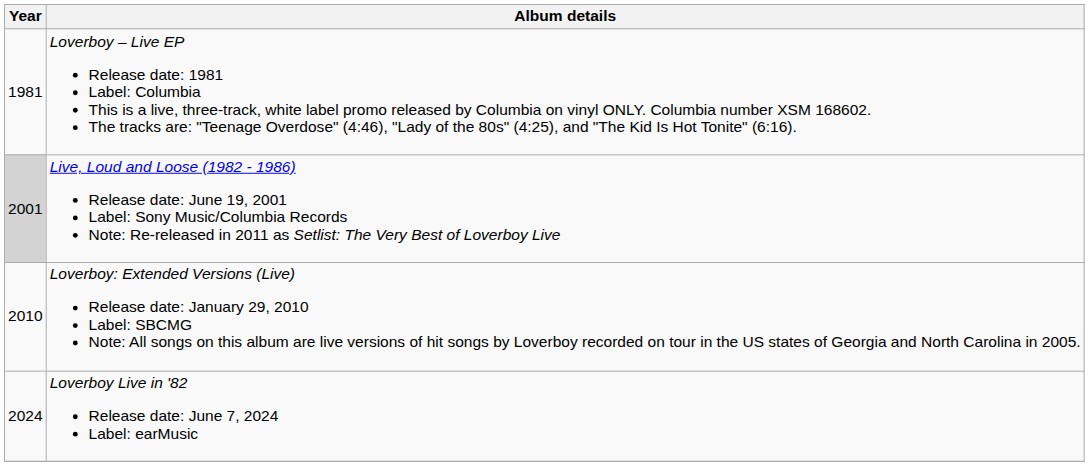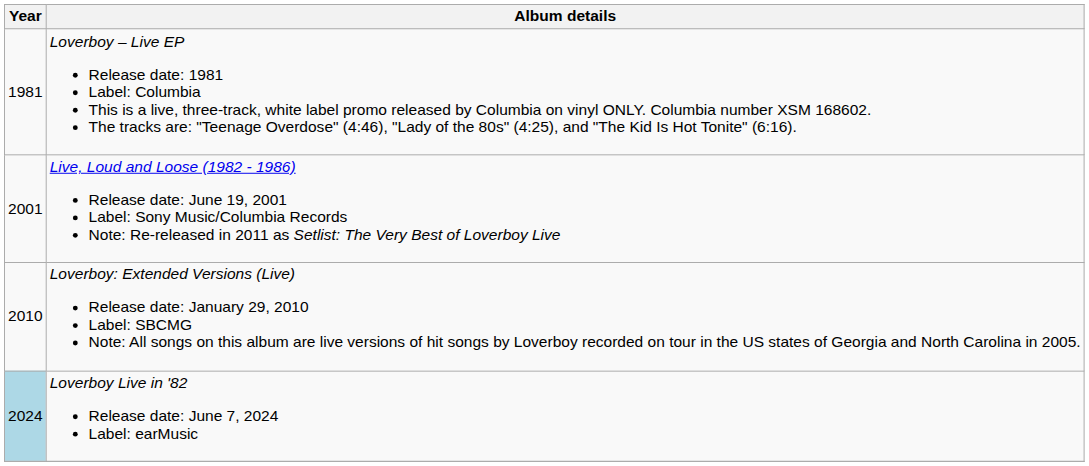(25, 208) lightgrey background -> (25, 208) no background
(25, 415) no background -> (25, 415) lightblue background
